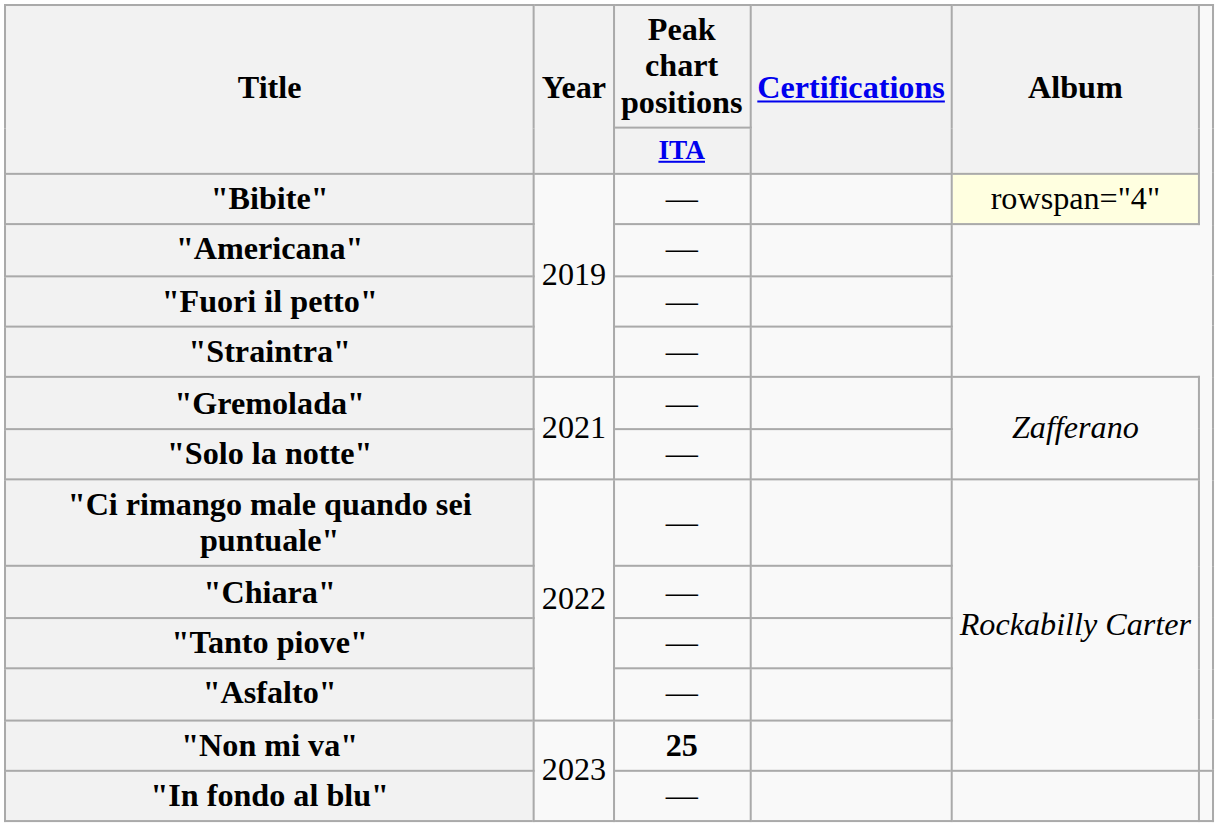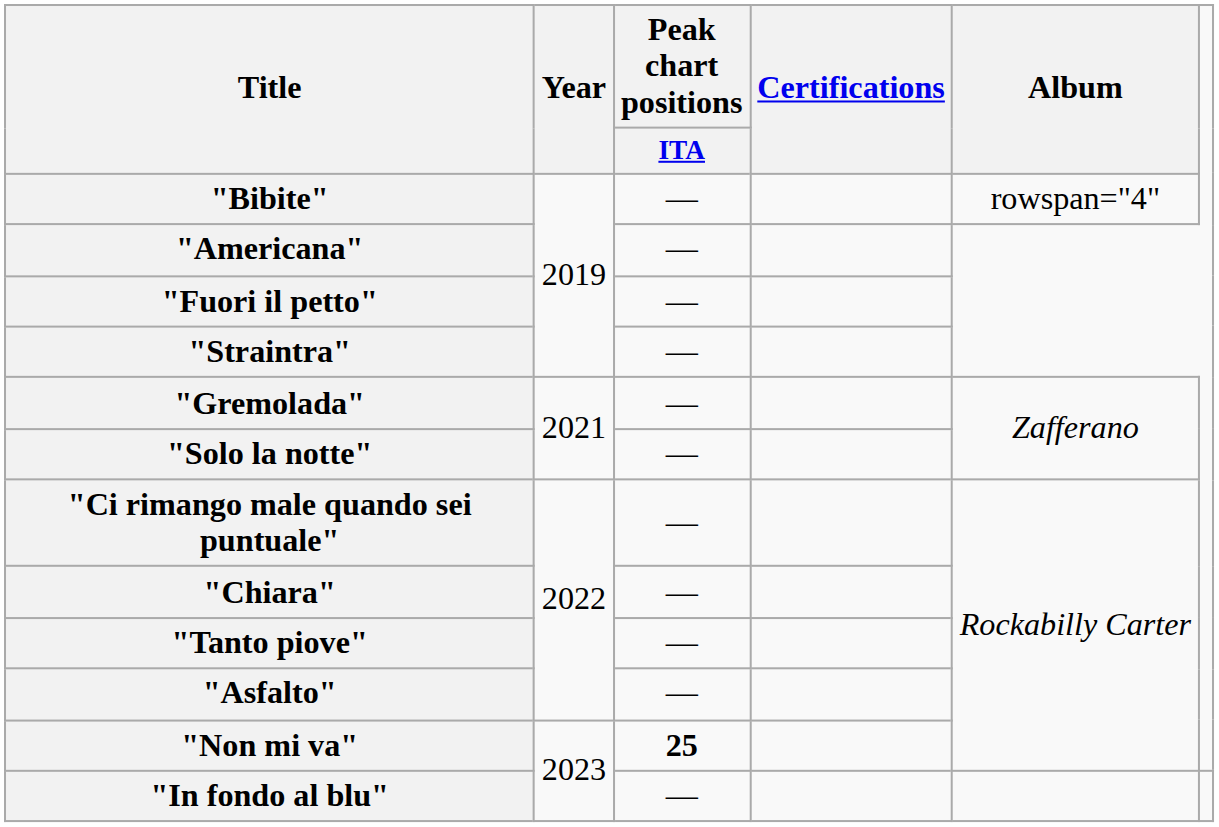(1075, 198) lightyellow background -> (1075, 198) no background
